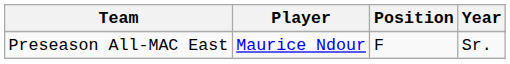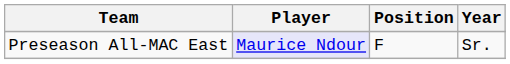(301, 45) no background -> (301, 45) lavender background
